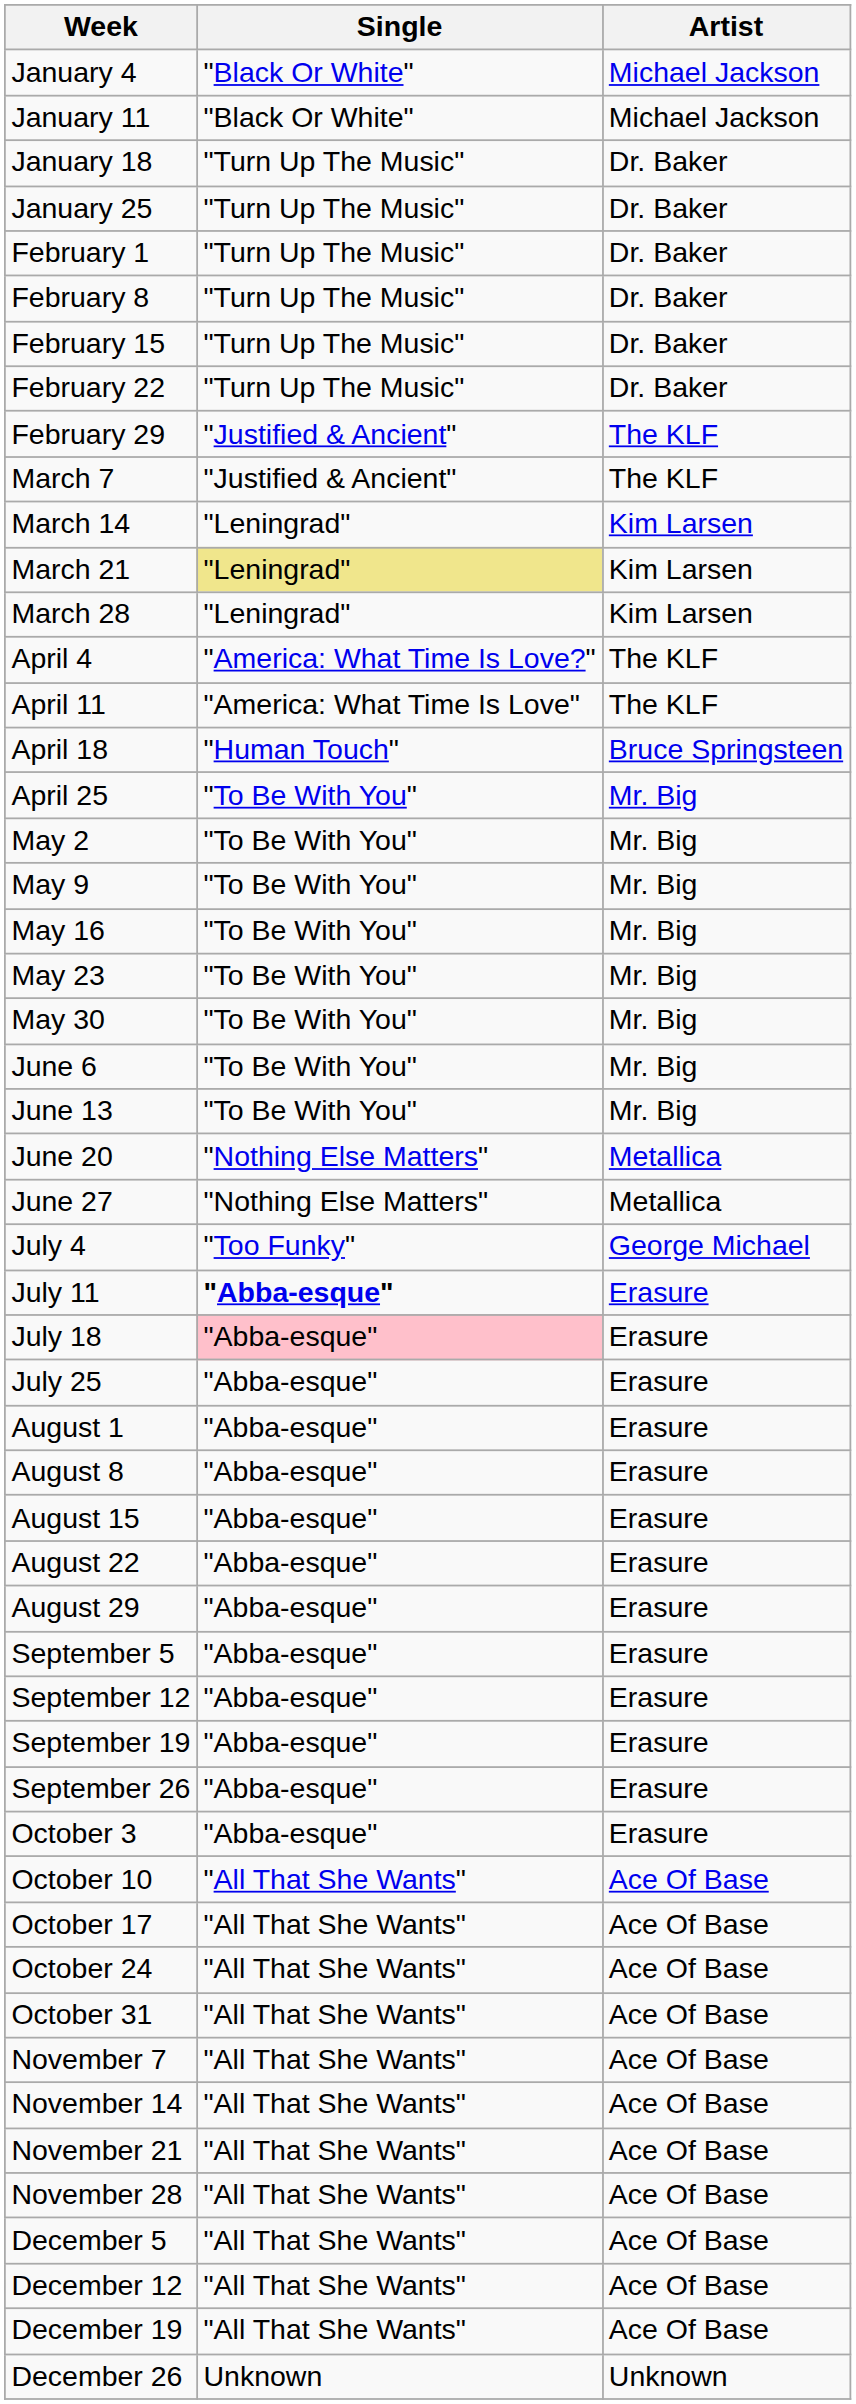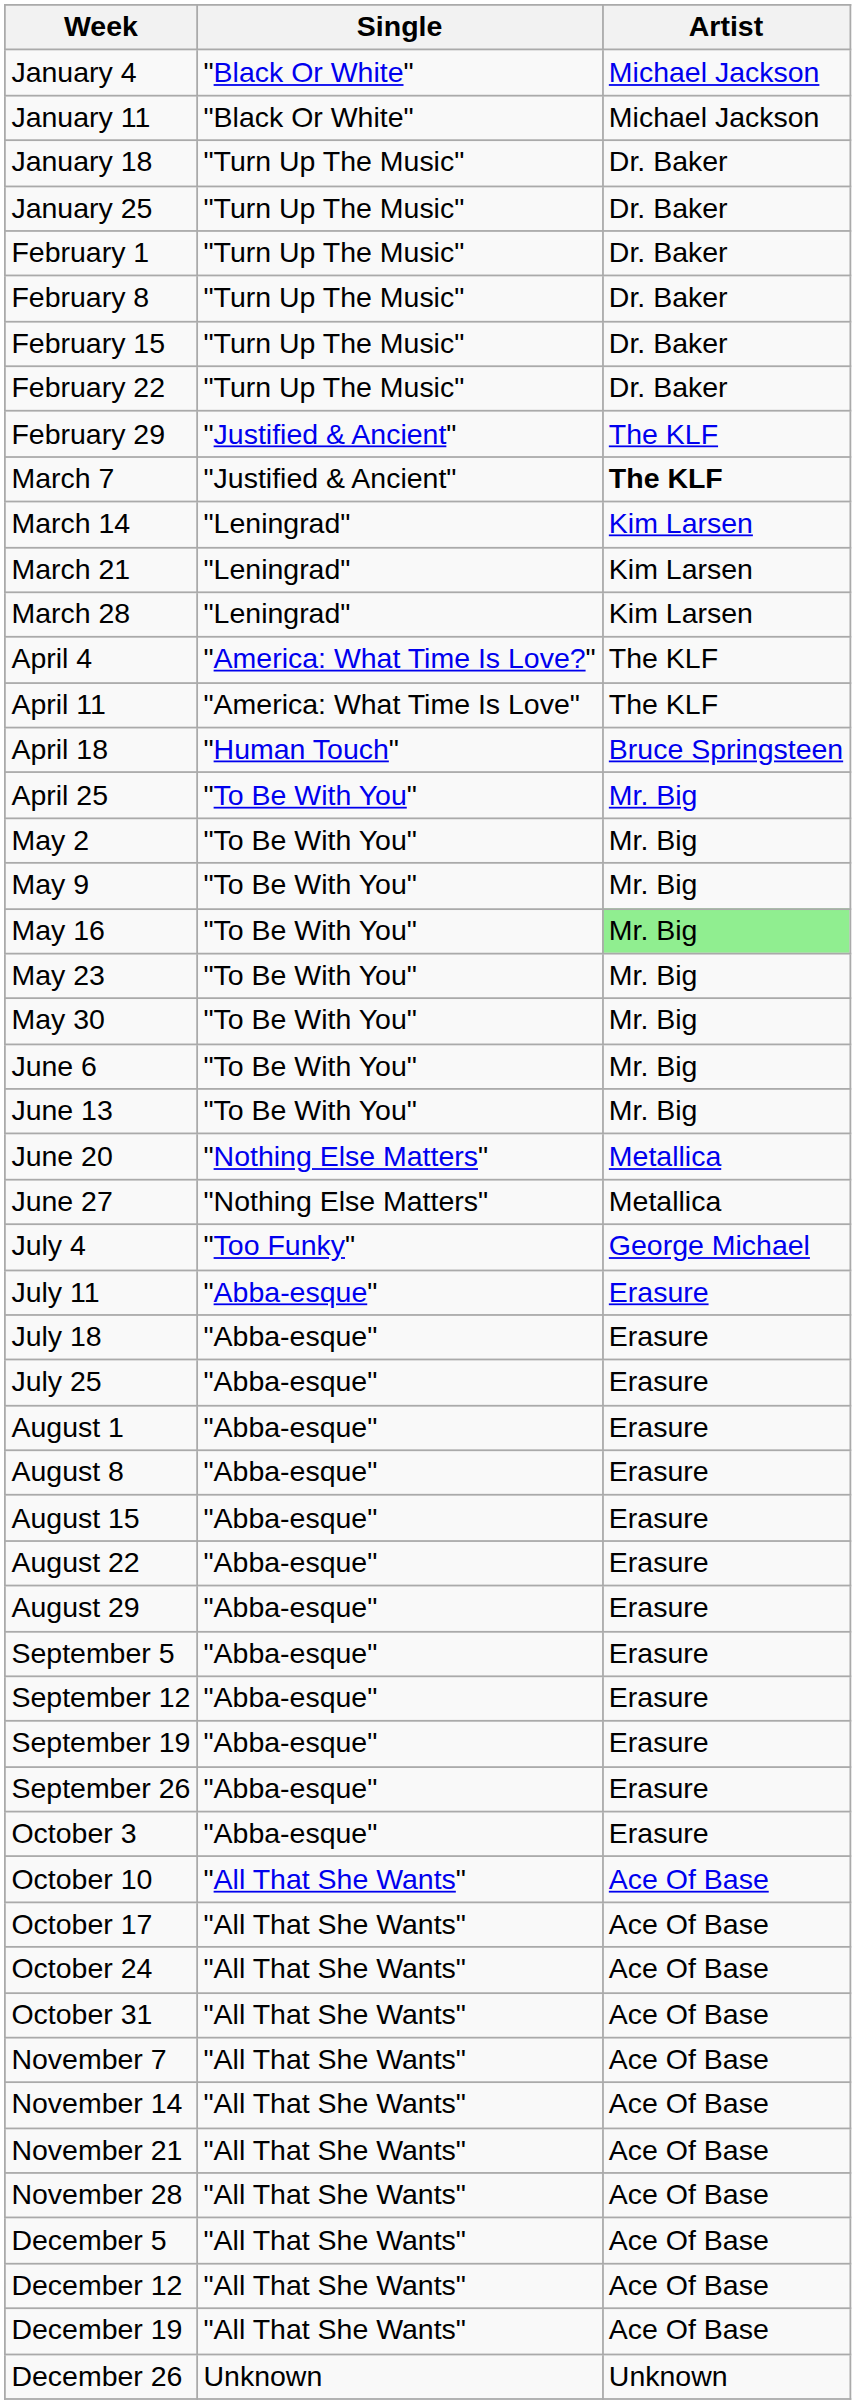(663, 478) normal -> (666, 478) bold
(277, 569) khaki background -> (277, 569) no background
(653, 930) no background -> (653, 930) lightgreen background
(299, 1291) bold -> (290, 1291) normal
(290, 1336) pink background -> (290, 1336) no background
